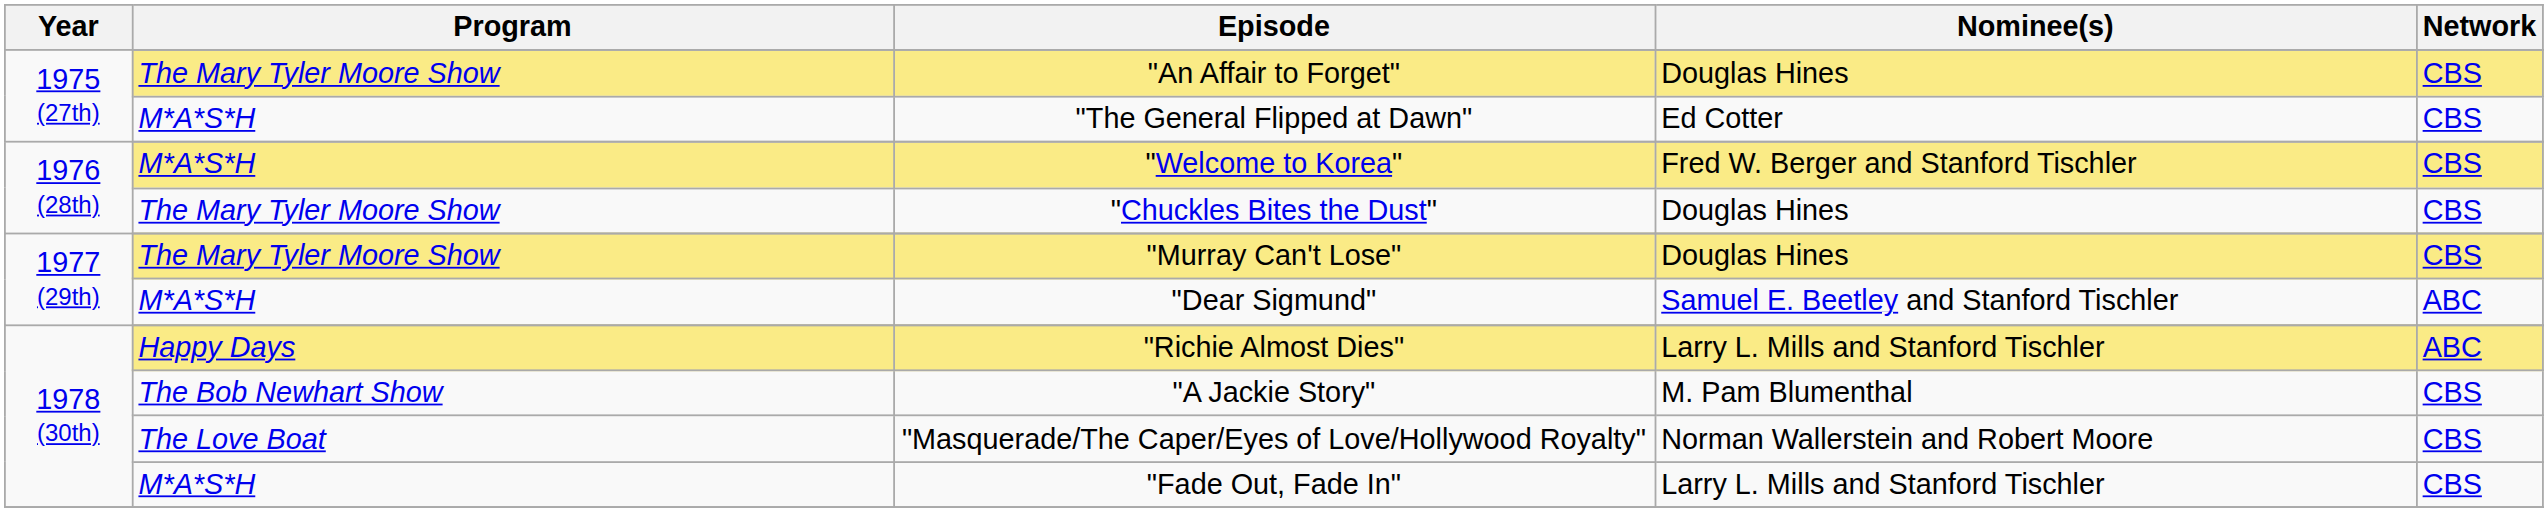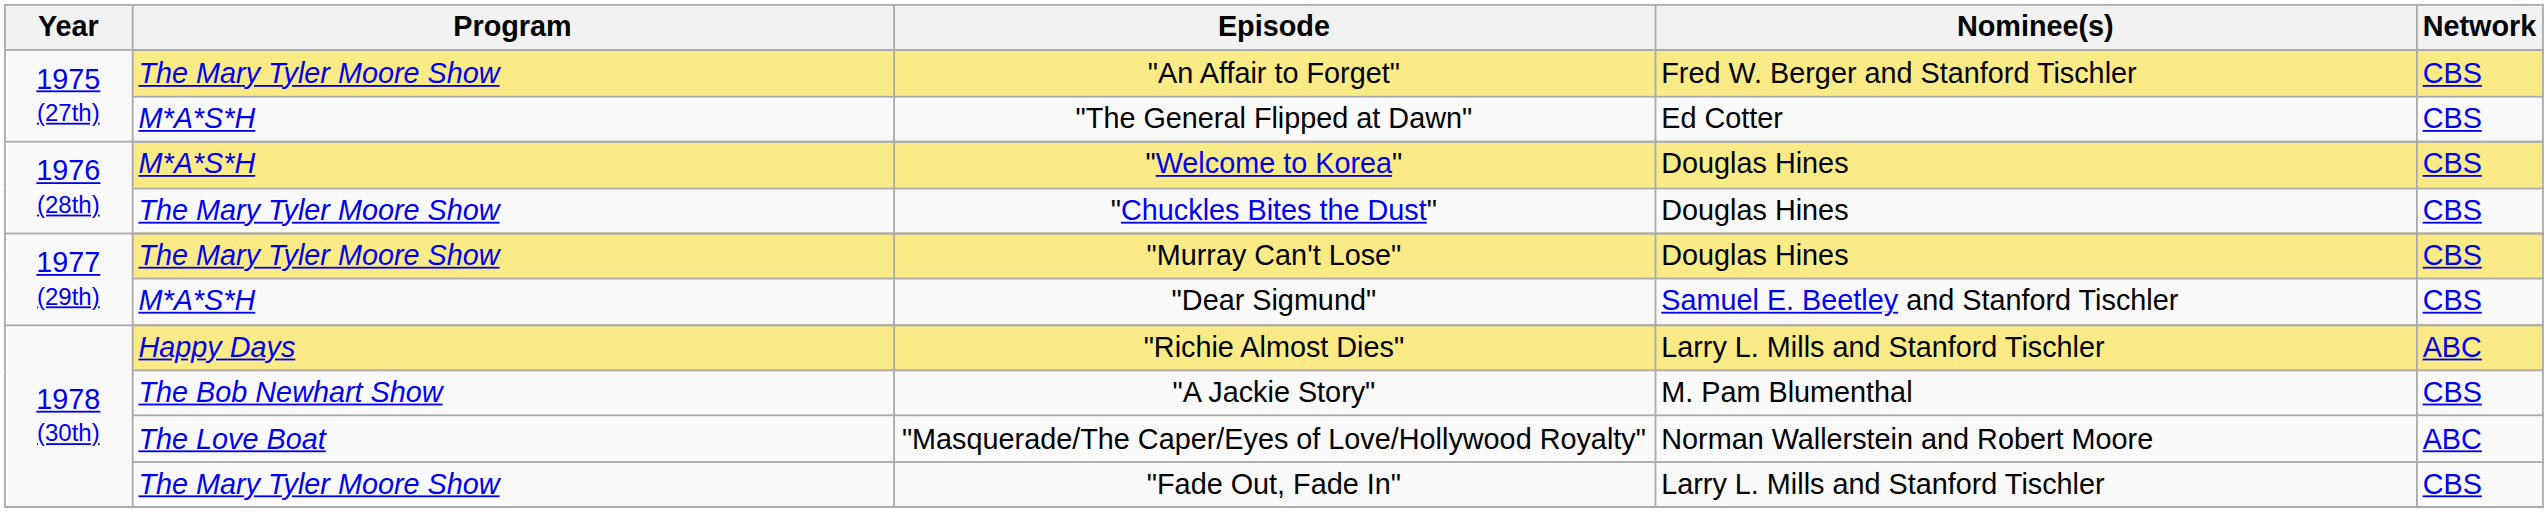(1755, 73) Douglas Hines -> (1899, 73) Fred W. Berger and Stanford Tischler
(1899, 164) Fred W. Berger and Stanford Tischler -> (1755, 164) Douglas Hines
(2452, 301) ABC -> (2452, 301) CBS
(2452, 438) CBS -> (2452, 438) ABC
(197, 484) M*A*S*H -> (319, 484) The Mary Tyler Moore Show
